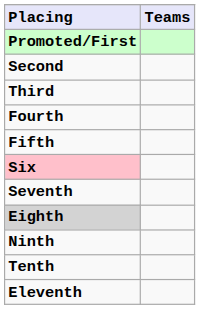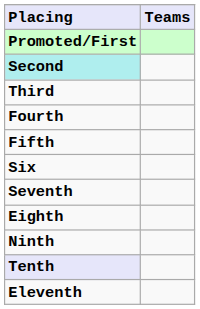(36, 67) no background -> (36, 67) paleturquoise background
(22, 167) pink background -> (22, 167) no background
(36, 217) lightgrey background -> (36, 217) no background
(31, 267) no background -> (31, 267) lavender background
